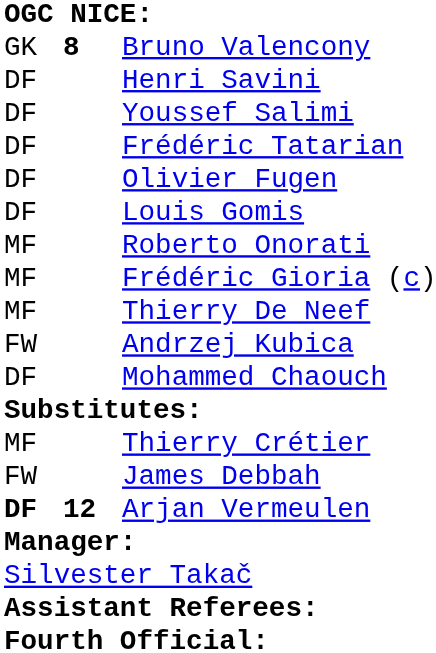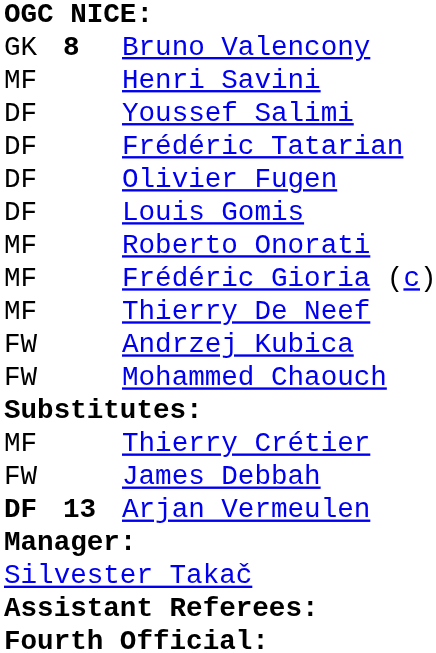(21, 81) DF -> (21, 81) MF
(21, 378) DF -> (21, 378) FW
(80, 510) 12 -> (80, 510) 13
